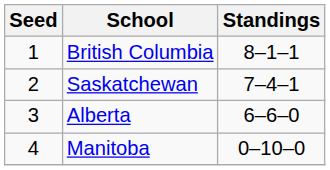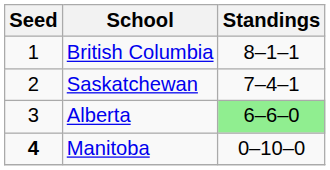(272, 116) no background -> (272, 116) lightgreen background
(33, 148) normal -> (33, 148) bold
